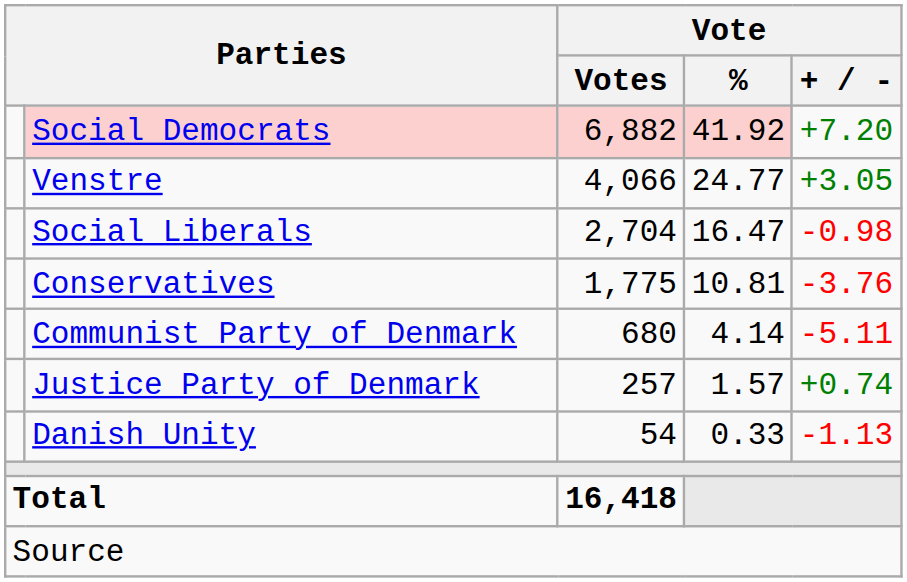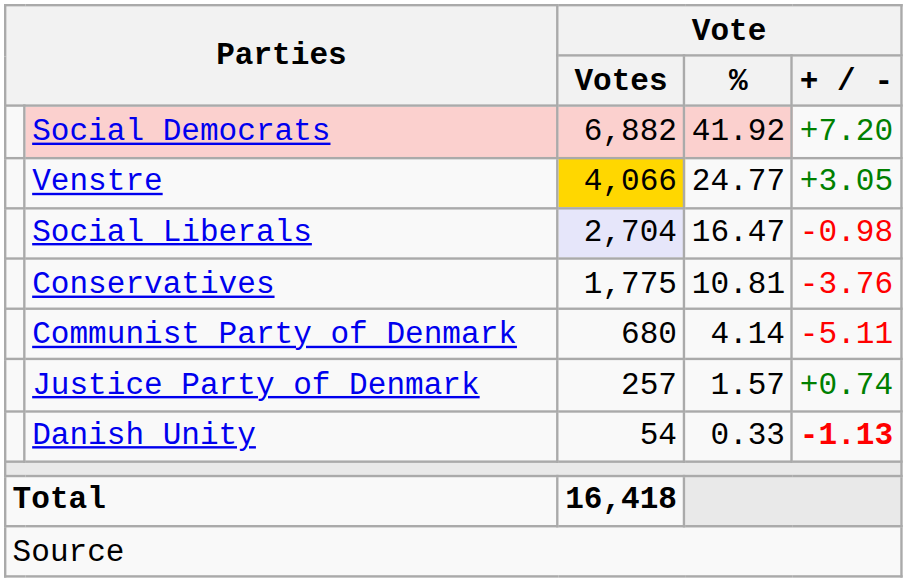(630, 182) no background -> (630, 182) gold background
(630, 233) no background -> (630, 233) lavender background
(846, 436) normal -> (846, 436) bold
